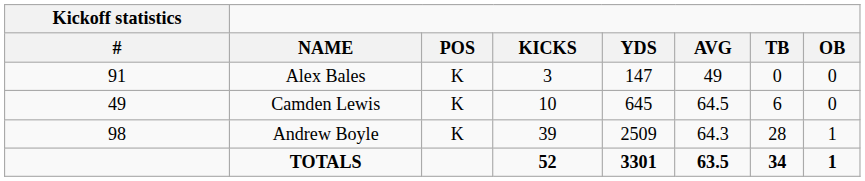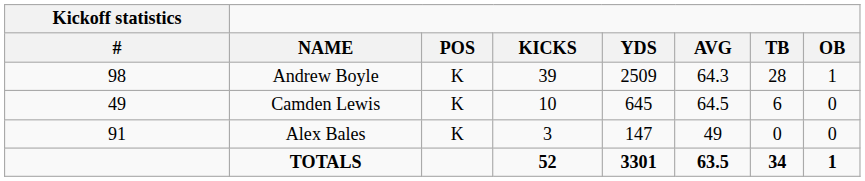rows swapped: (326, 133) <-> (326, 76)
